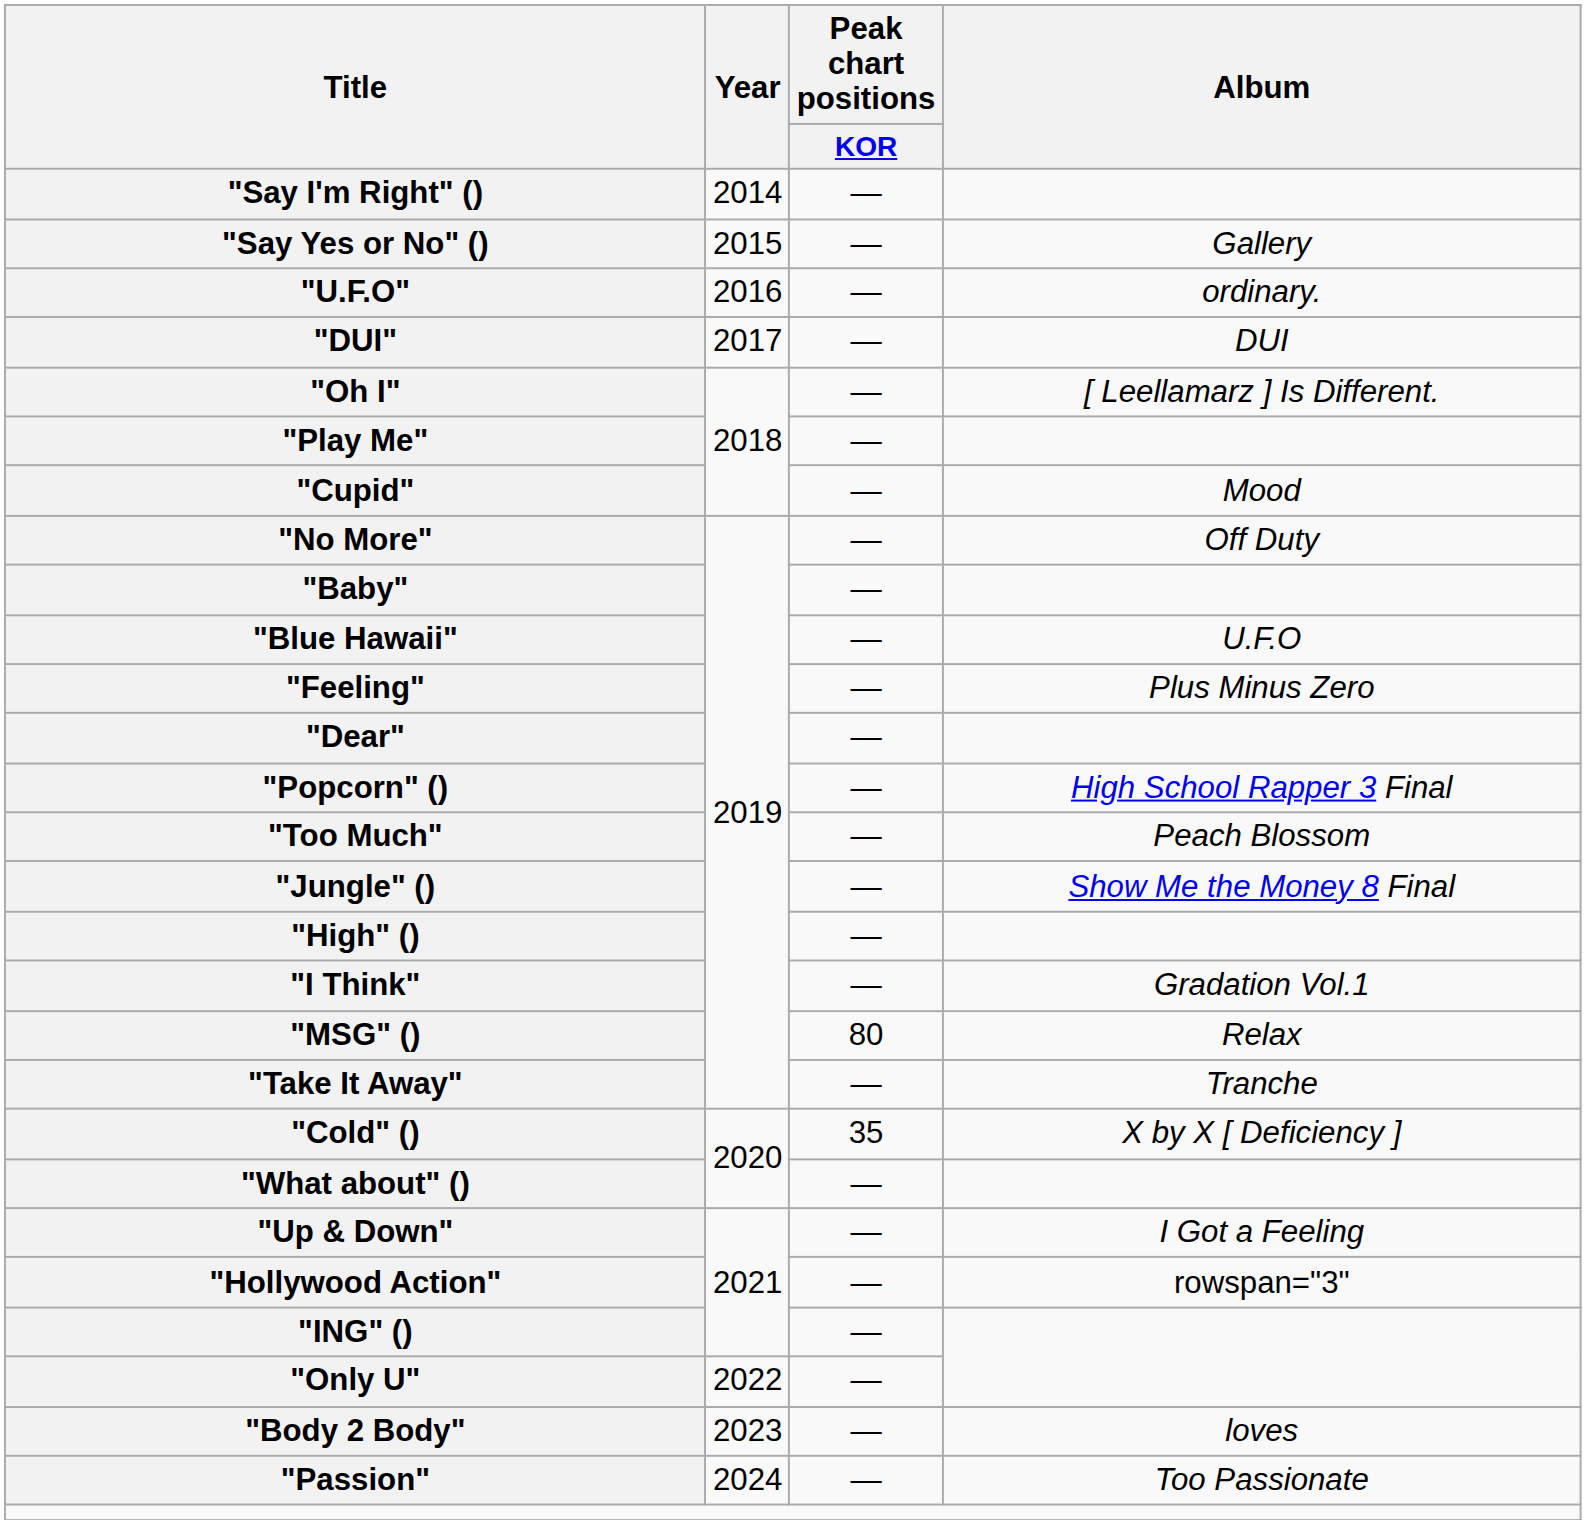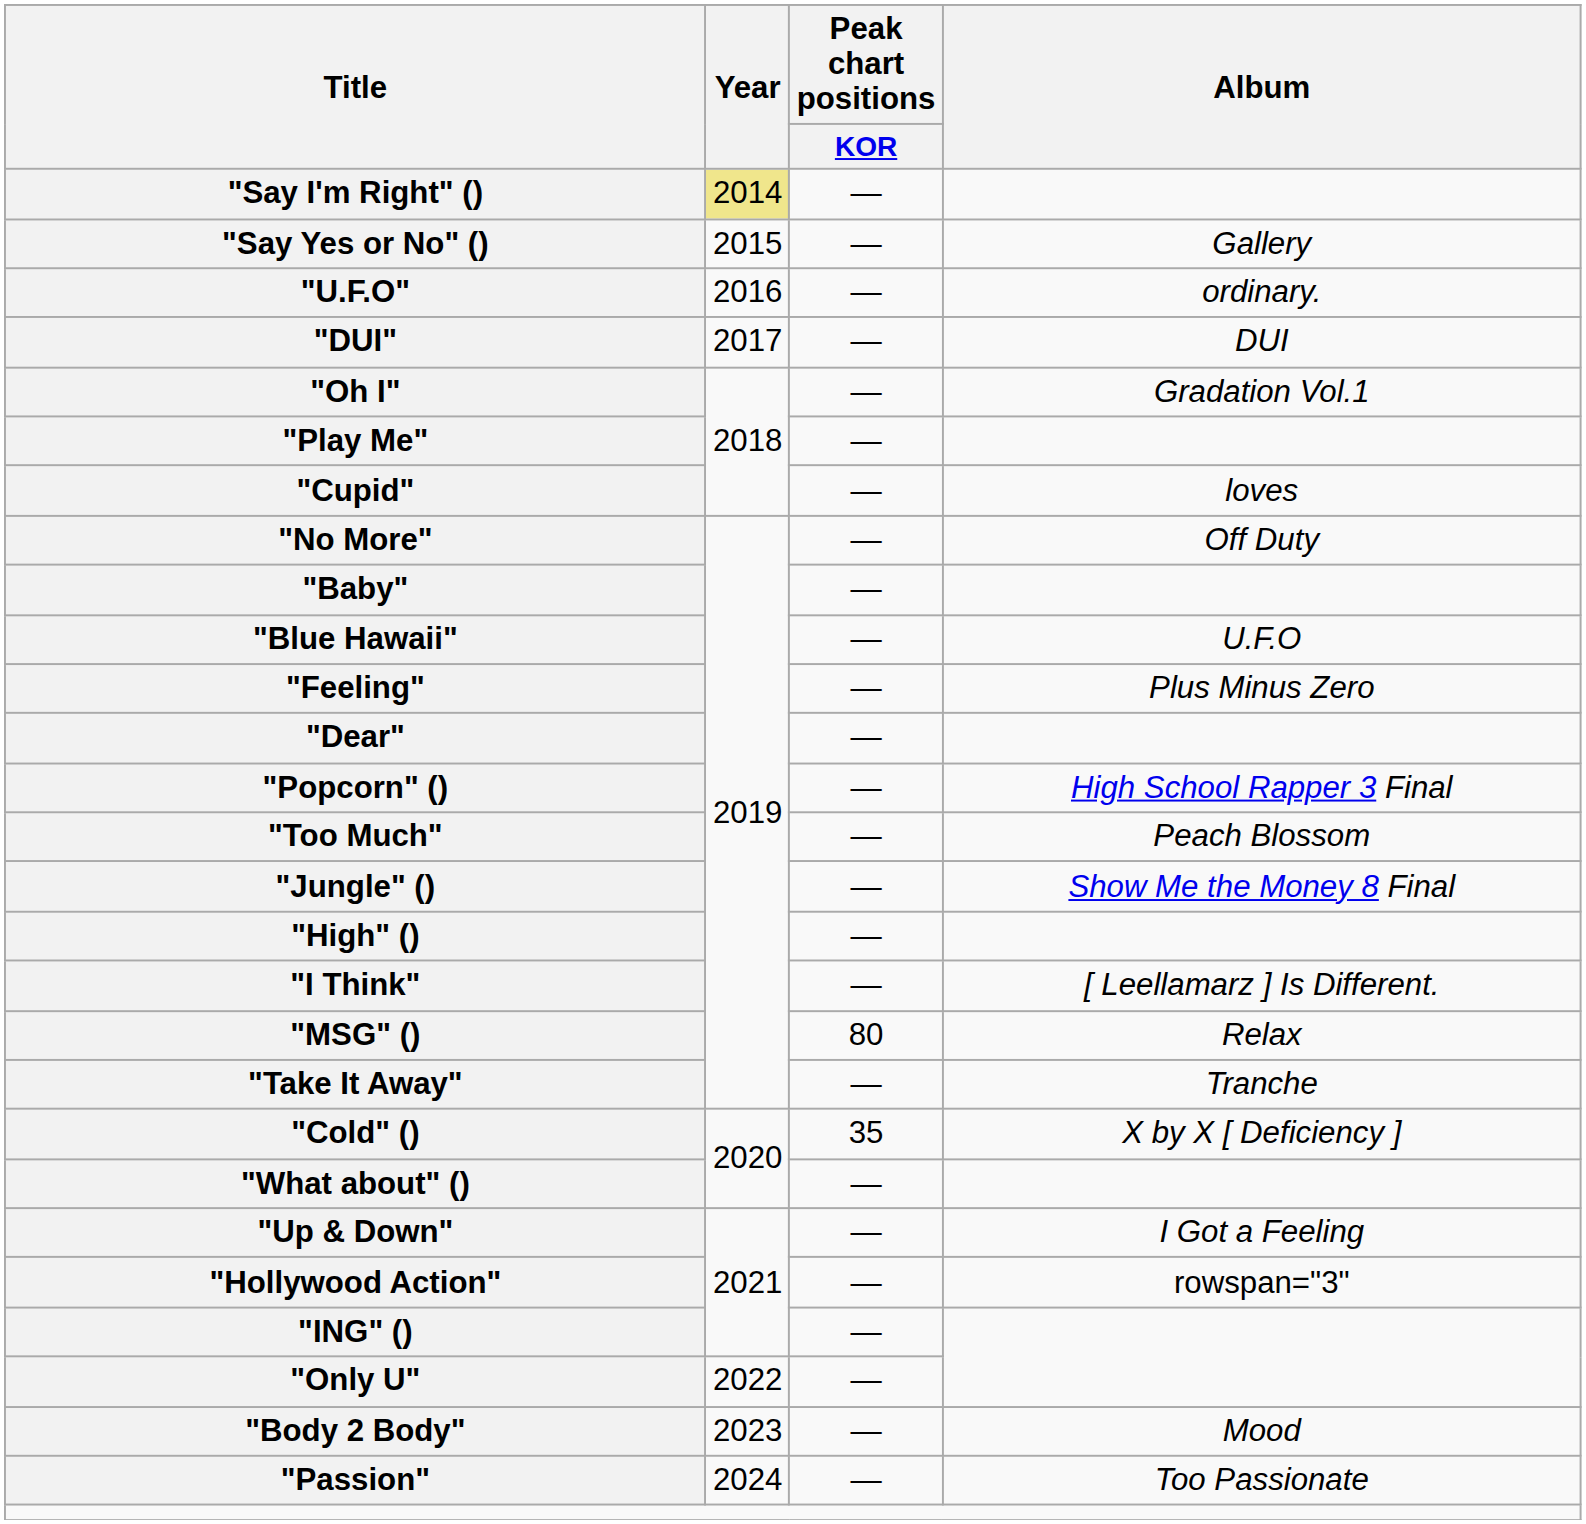(748, 193) no background -> (748, 193) khaki background
(1262, 391) [ Leellamarz ] Is Different. -> (1262, 391) Gradation Vol.1
(1262, 490) Mood -> (1262, 490) loves
(1262, 984) Gradation Vol.1 -> (1262, 984) [ Leellamarz ] Is Different.
(1262, 1430) loves -> (1262, 1430) Mood
